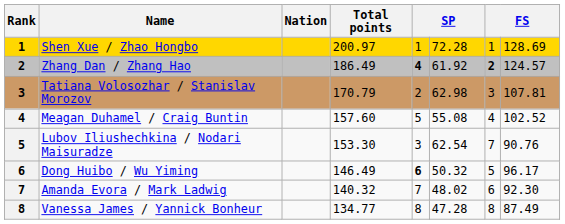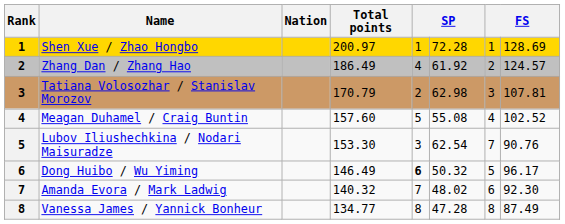(418, 66) bold -> (418, 66) normal
(491, 66) bold -> (491, 66) normal
